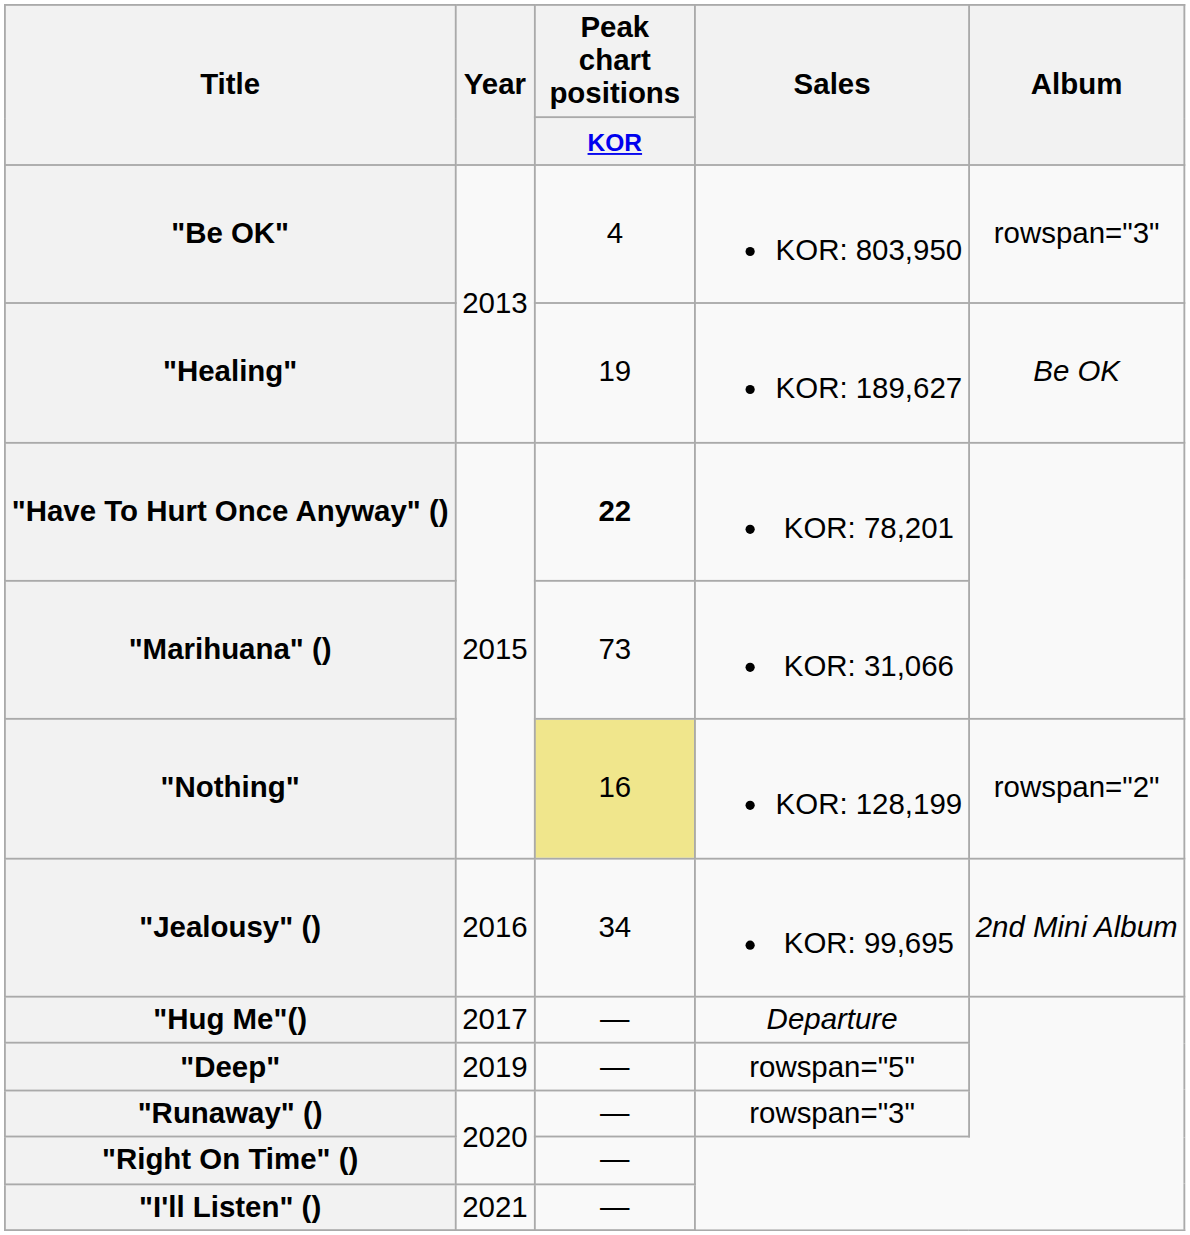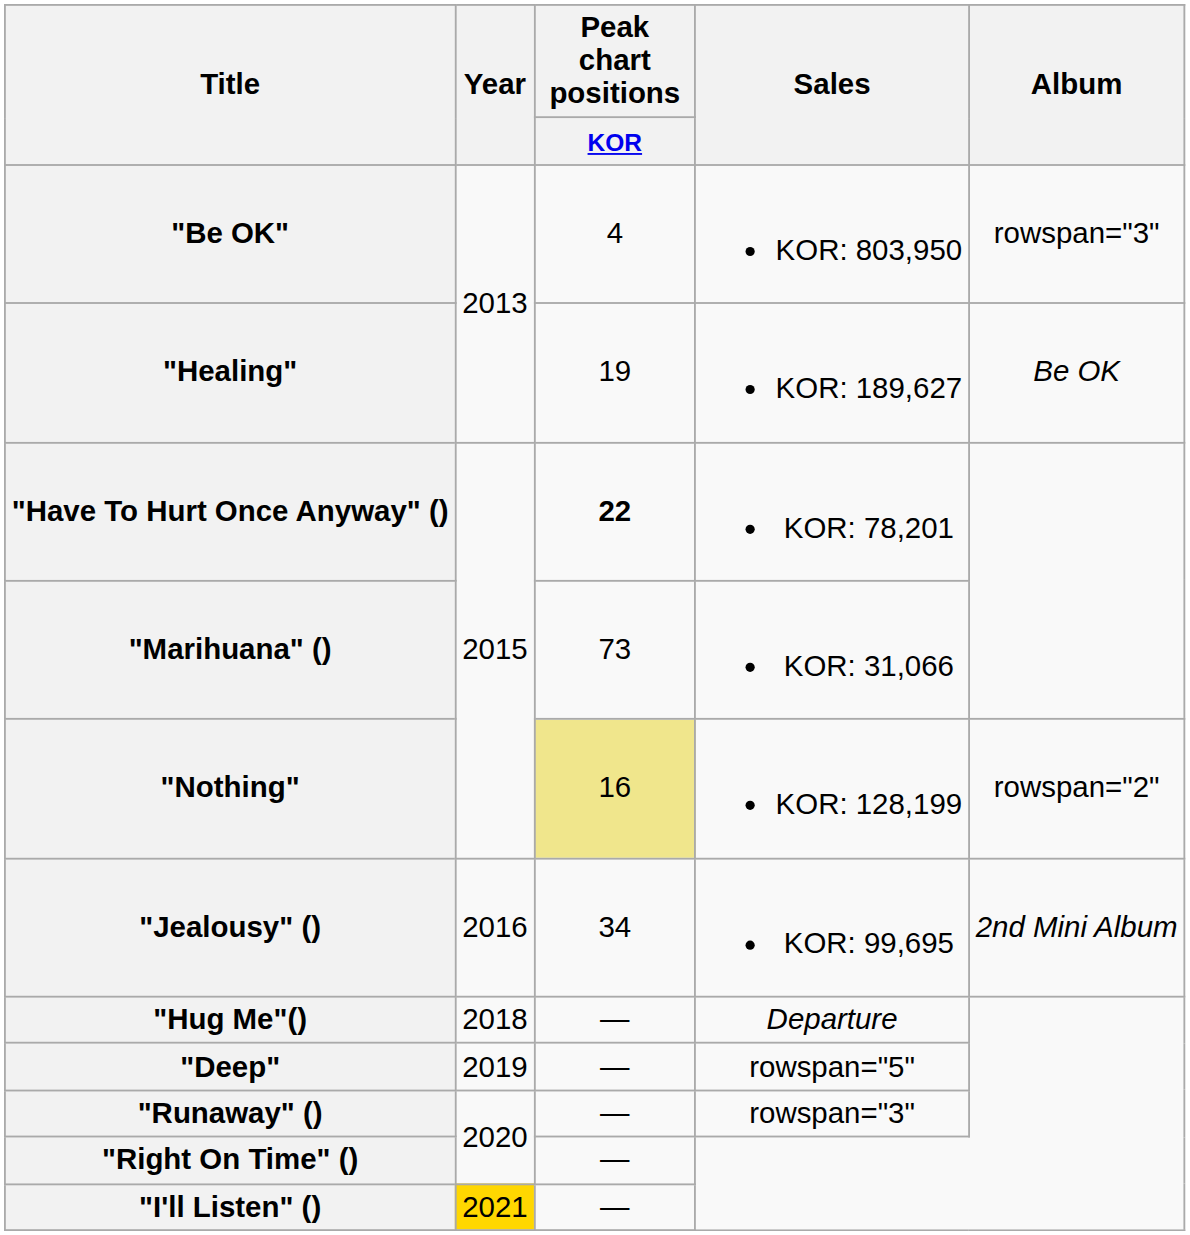(495, 1019) 2017 -> (495, 1019) 2018
(495, 1206) no background -> (495, 1206) gold background
